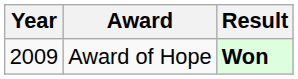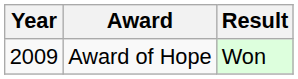(245, 56) bold -> (244, 56) normal
